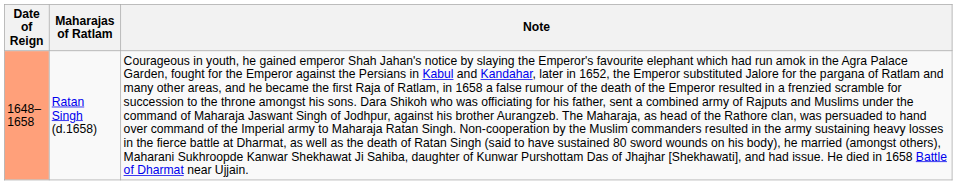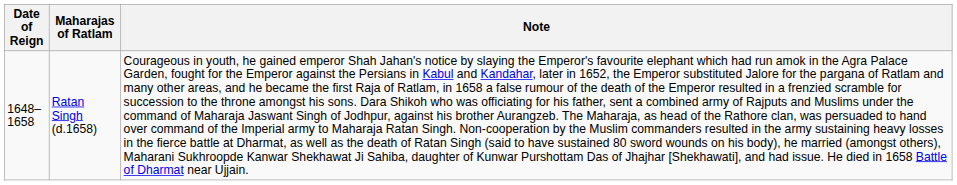(24, 115) lightsalmon background -> (24, 115) no background
